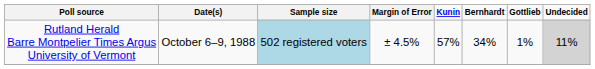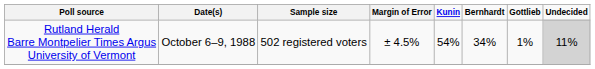(314, 42) lightblue background -> (314, 42) no background
(448, 42) 57% -> (448, 42) 54%
